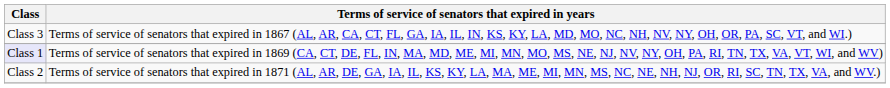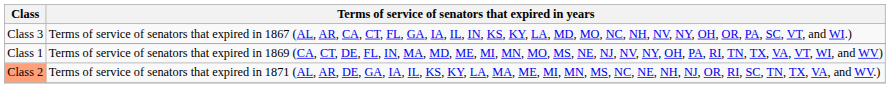(25, 53) lavender background -> (25, 53) no background
(25, 72) no background -> (25, 72) lightsalmon background
